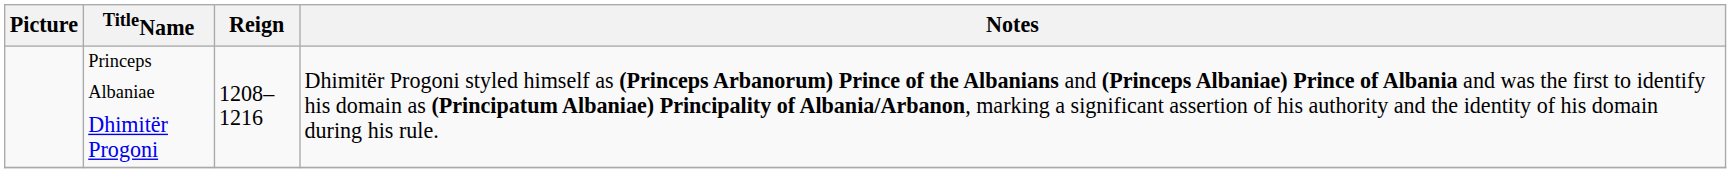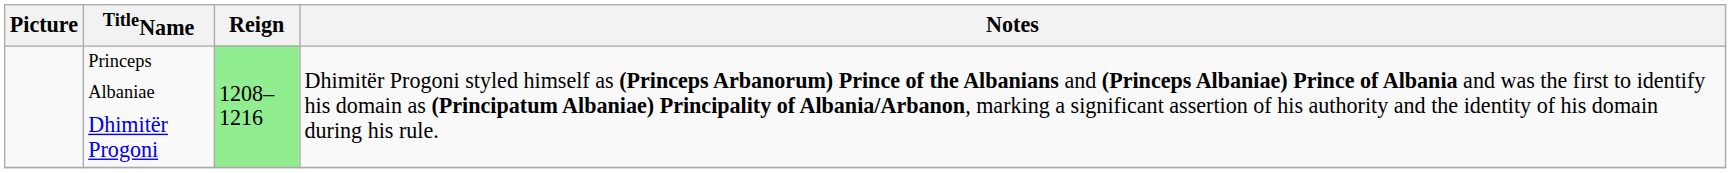(247, 106) no background -> (247, 106) lightgreen background
